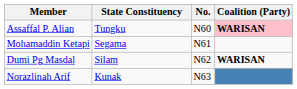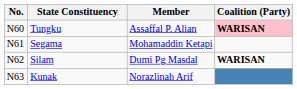columns swapped: (203, 12) <-> (48, 12)
